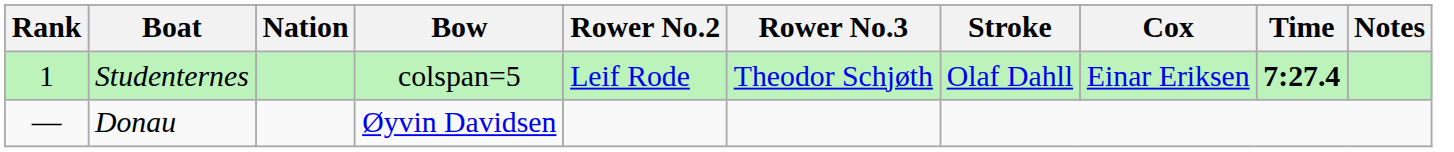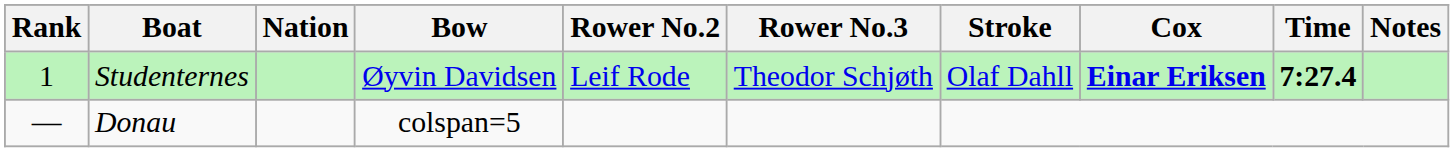(459, 75) colspan=5 -> (459, 75) Øyvin Davidsen
(1168, 75) normal -> (1176, 75) bold
(459, 122) Øyvin Davidsen -> (459, 122) colspan=5
